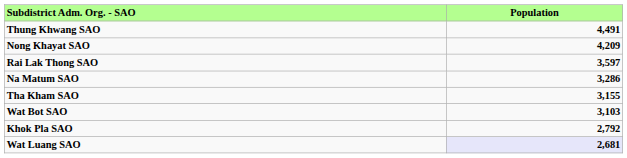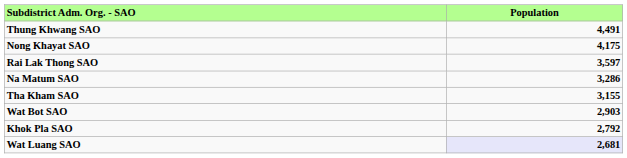(609, 46) 4,209 -> (609, 46) 4,175
(609, 112) 3,103 -> (609, 112) 2,903
